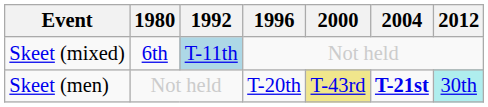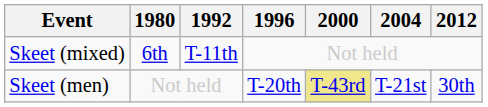(211, 53) lightblue background -> (211, 53) no background
(402, 85) bold -> (401, 85) normal
(459, 85) paleturquoise background -> (456, 85) no background
